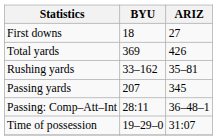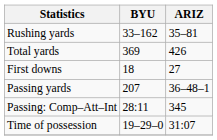rows swapped: (34, 32) <-> (41, 70)
(177, 88) 345 -> (189, 88) 36–48–1
(189, 107) 36–48–1 -> (177, 107) 345
